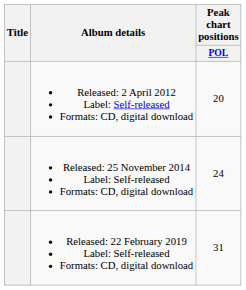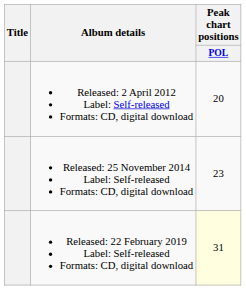(218, 173) 24 -> (218, 173) 23
(218, 248) no background -> (218, 248) lightyellow background
